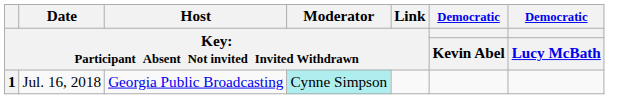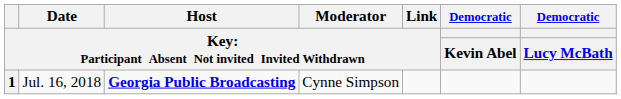(196, 81) normal -> (202, 81) bold
(339, 81) paleturquoise background -> (351, 81) no background
